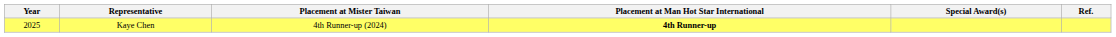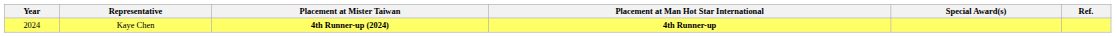(32, 24) 2025 -> (32, 24) 2024
(350, 24) normal -> (350, 24) bold
